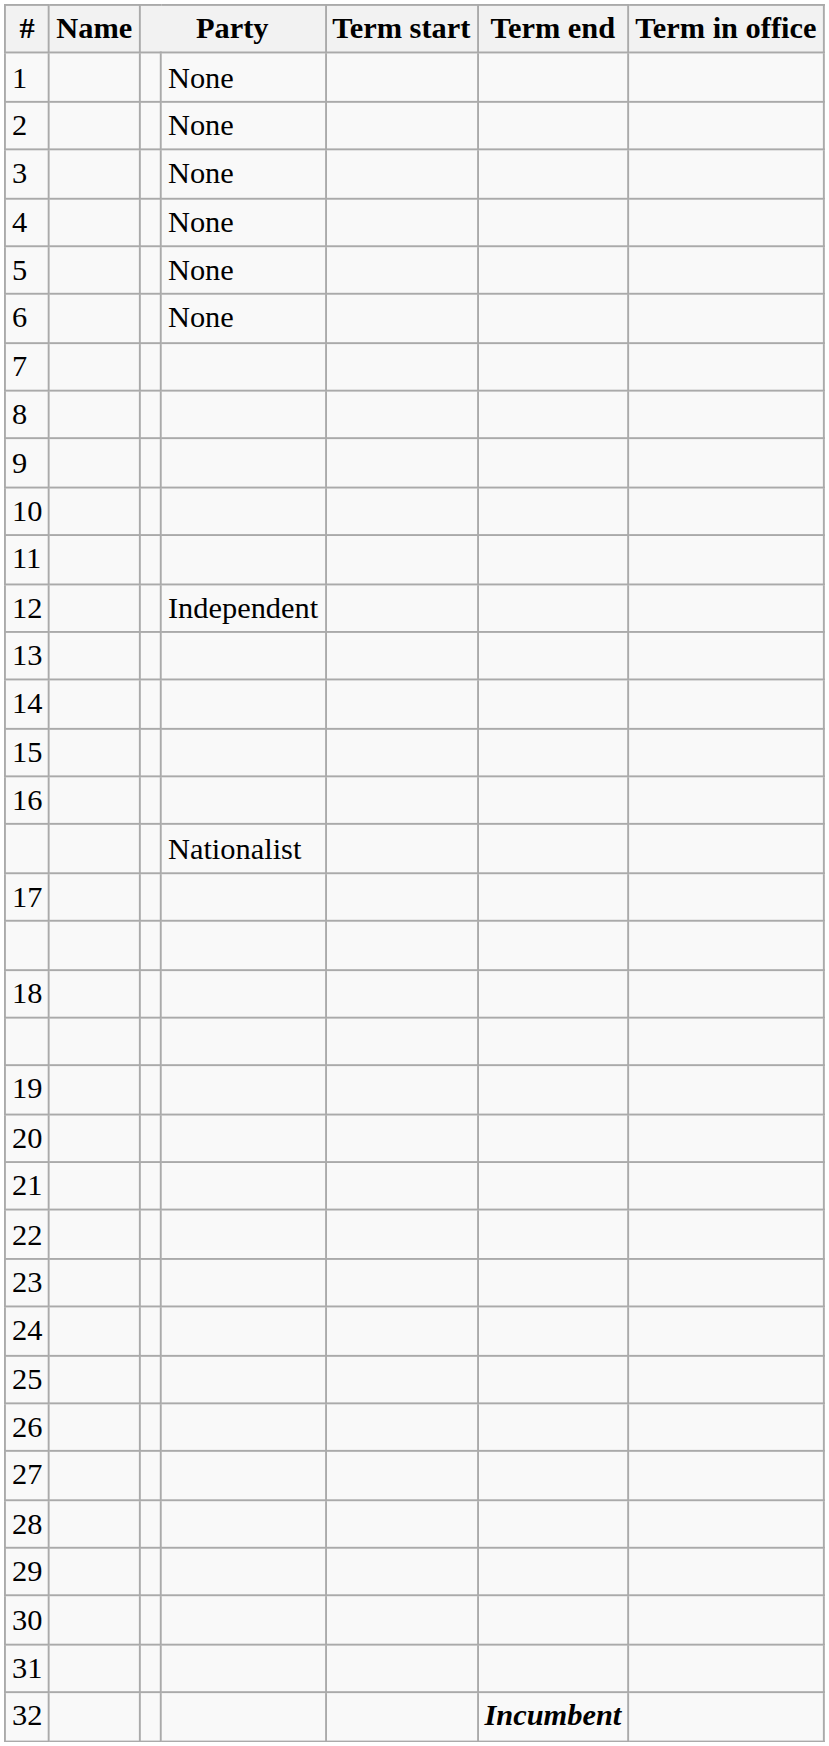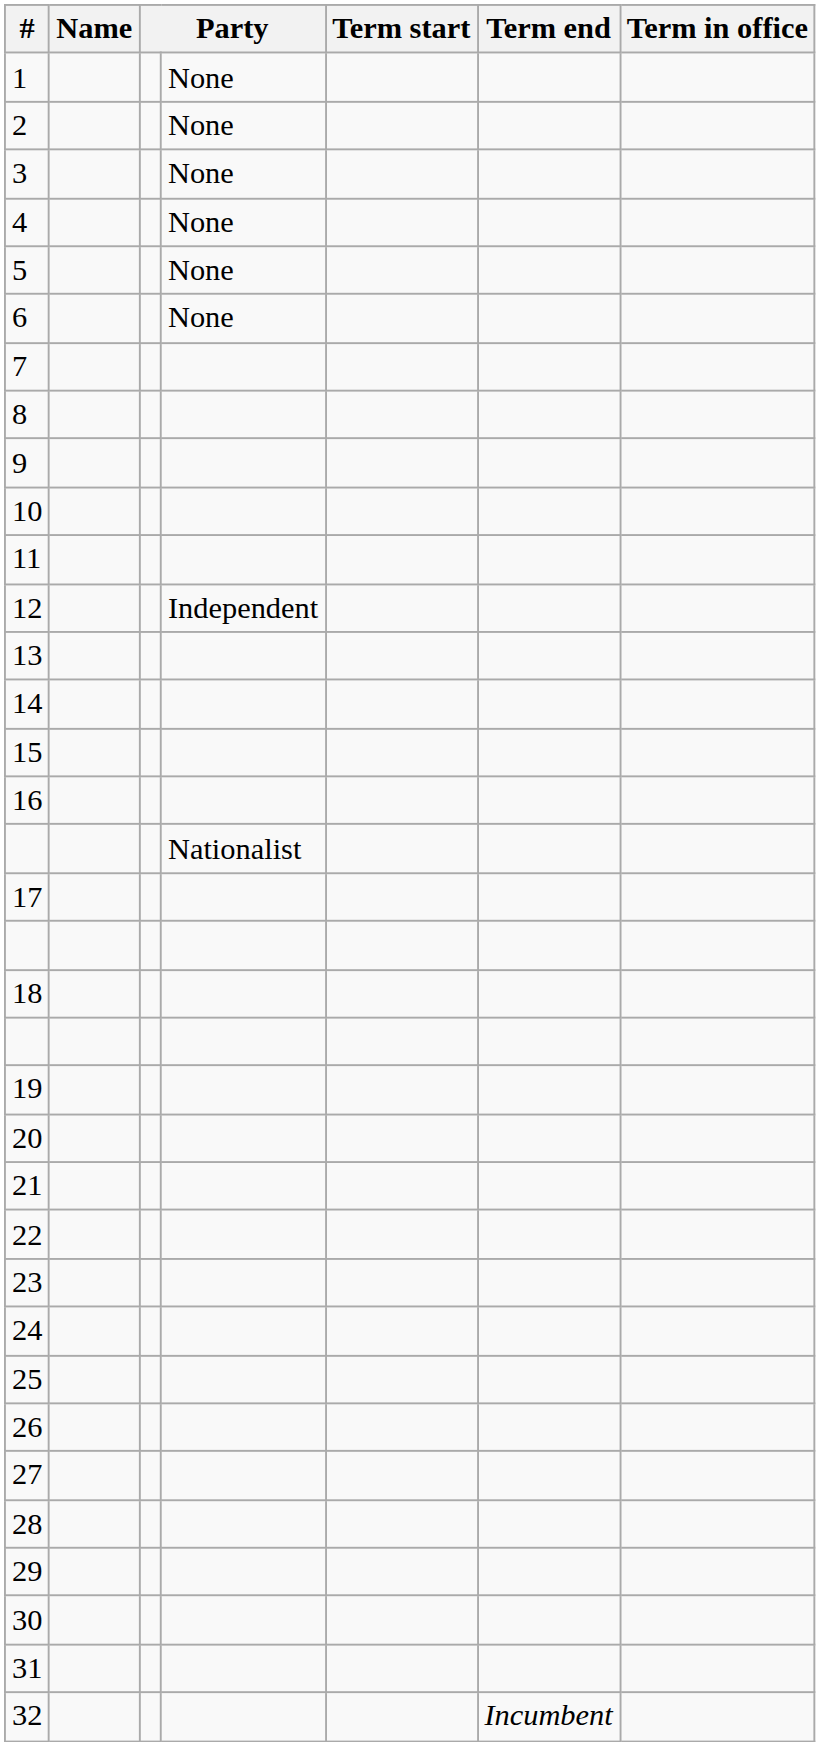(553, 1716) bold -> (549, 1716) normal
